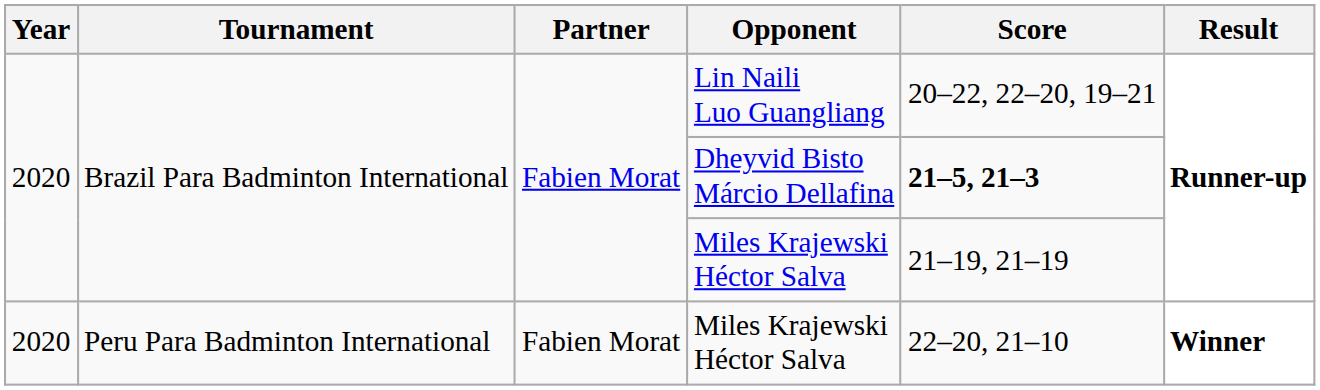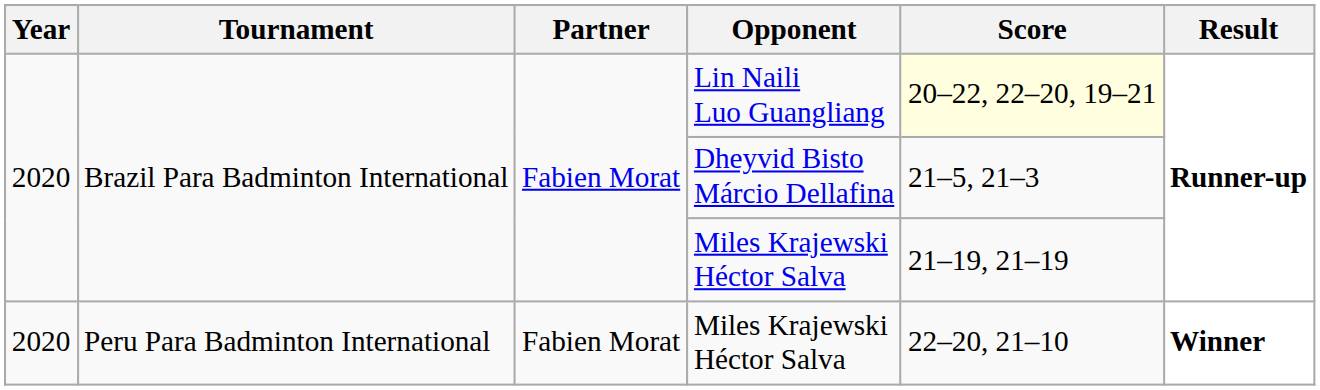(1032, 94) no background -> (1032, 94) lightyellow background
(974, 177) bold -> (974, 177) normal
